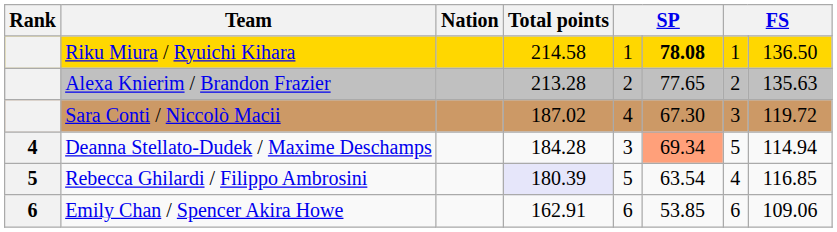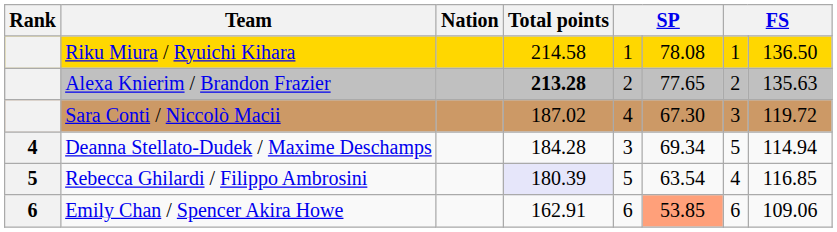(682, 52) bold -> (682, 52) normal
(558, 83) normal -> (558, 83) bold
(682, 147) lightsalmon background -> (682, 147) no background
(682, 210) no background -> (682, 210) lightsalmon background
